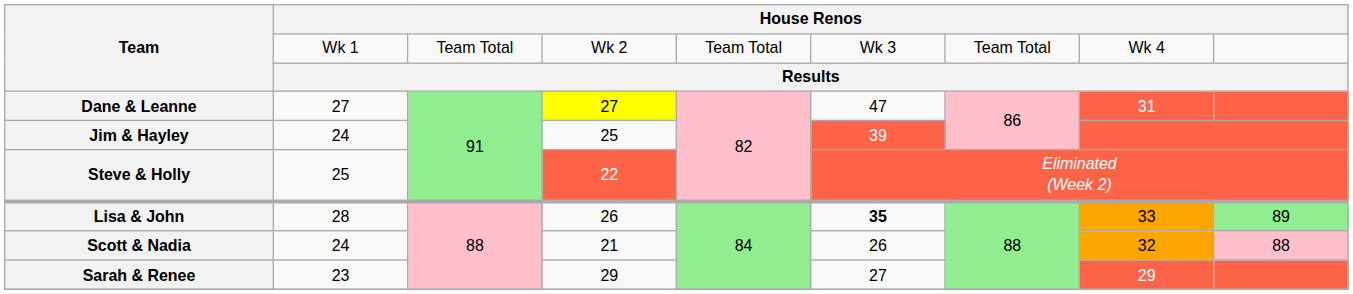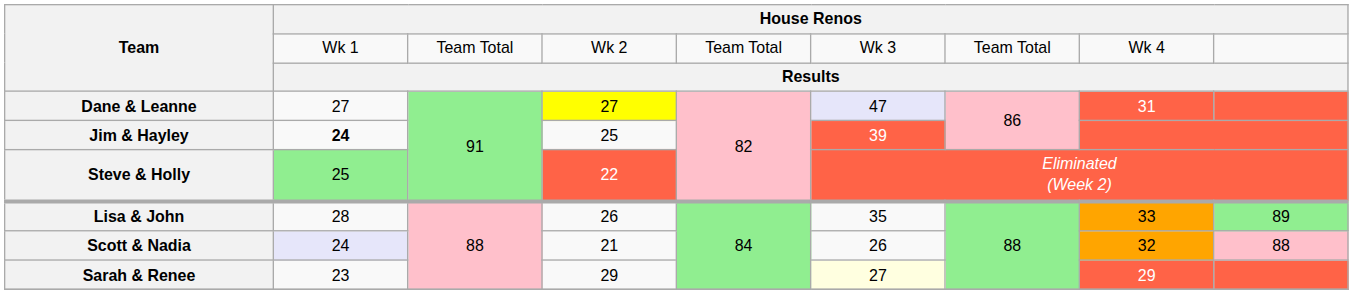(878, 106) no background -> (878, 106) lavender background
(341, 135) normal -> (341, 135) bold
(341, 175) no background -> (341, 175) lightgreen background
(878, 217) bold -> (878, 217) normal
(341, 246) no background -> (341, 246) lavender background
(878, 275) no background -> (878, 275) lightyellow background
